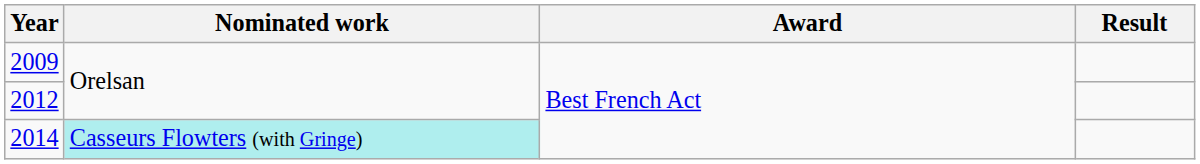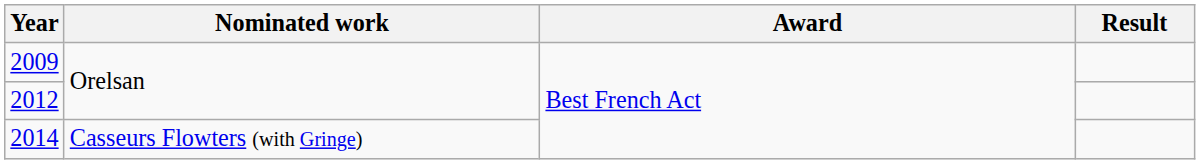(216, 138) paleturquoise background -> (216, 138) no background
